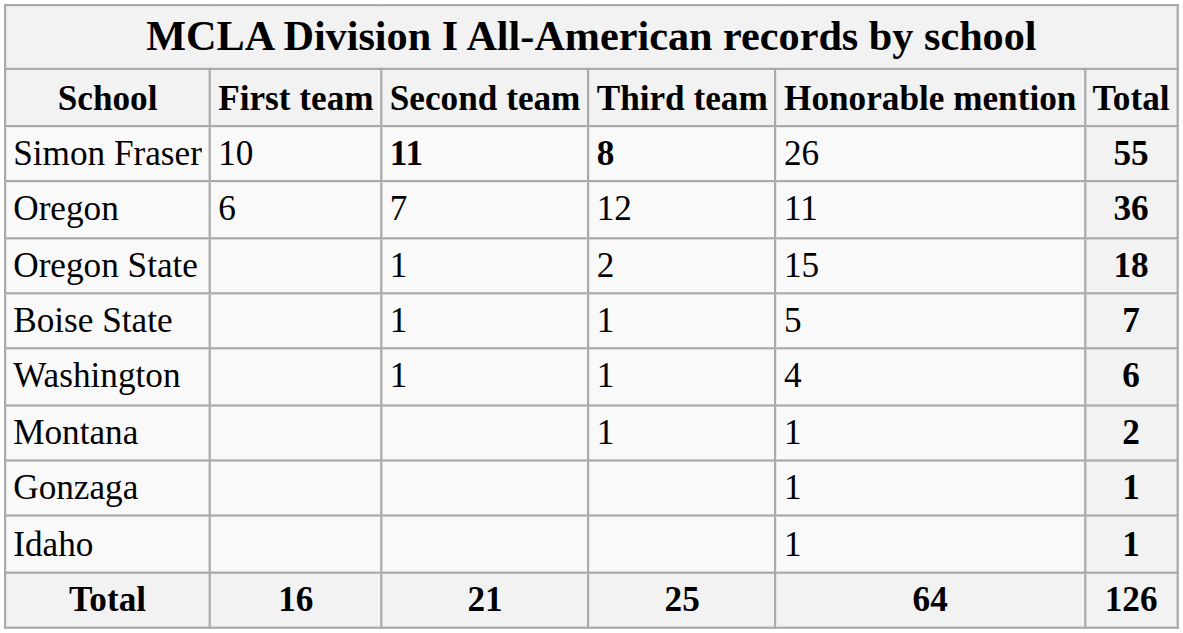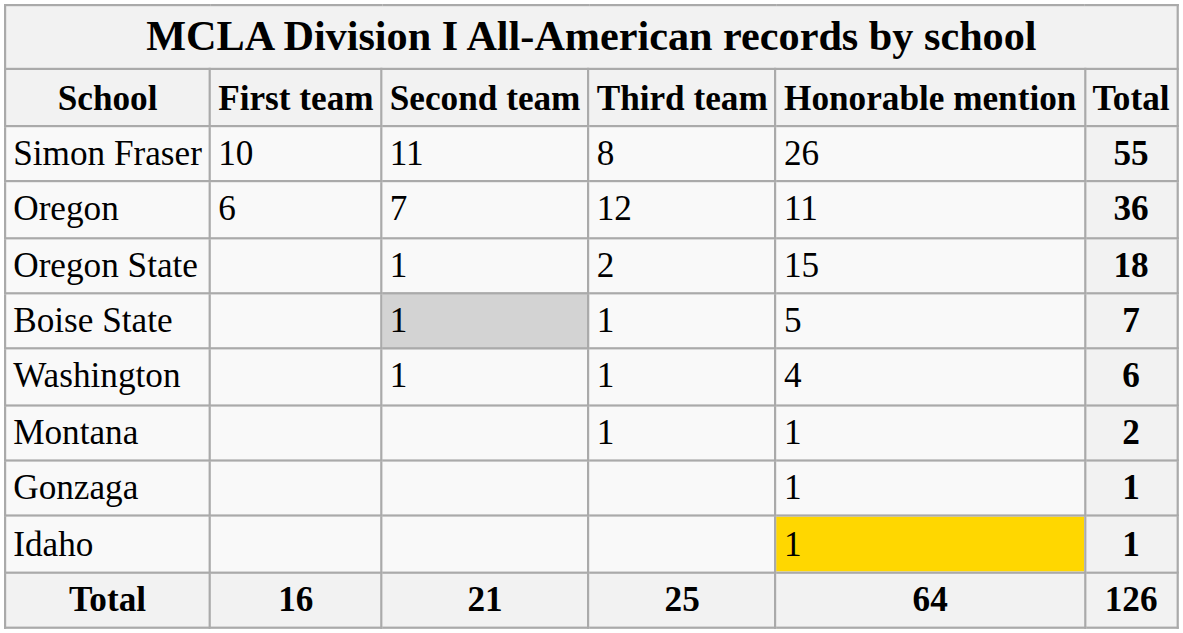(406, 152) bold -> (407, 152) normal
(605, 152) bold -> (605, 152) normal
(399, 320) no background -> (399, 320) lightgrey background
(793, 543) no background -> (793, 543) gold background
